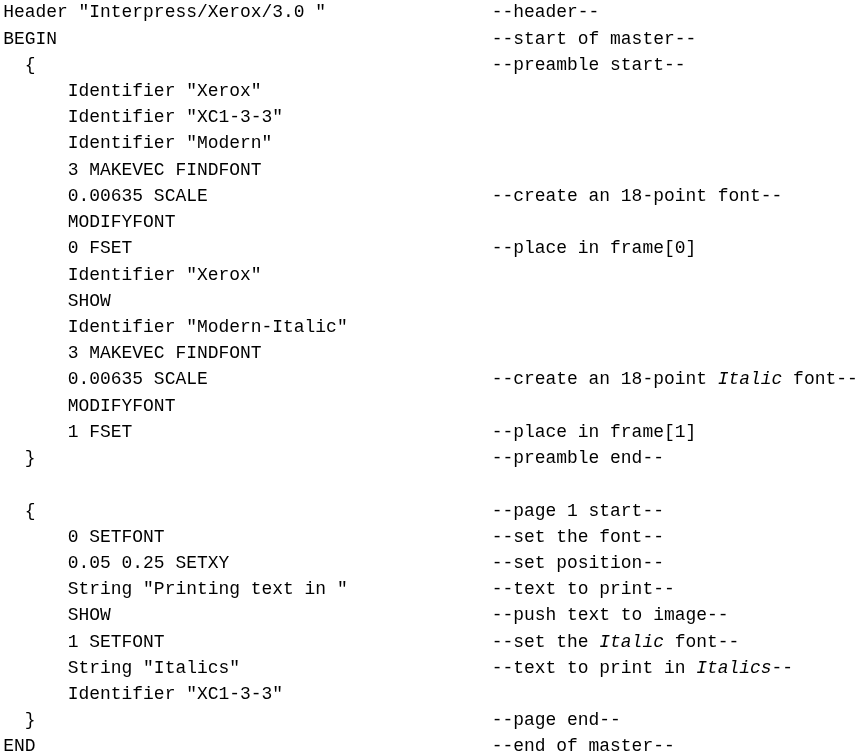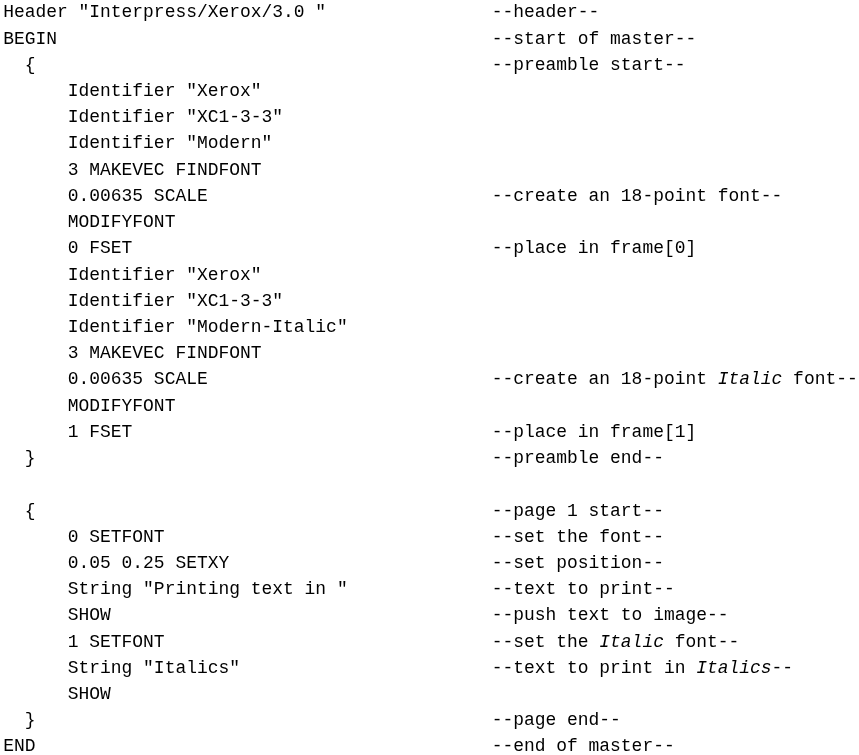(57, 301) SHOW -> (143, 301) Identifier "XC1-3-3"
(143, 694) Identifier "XC1-3-3" -> (57, 694) SHOW
